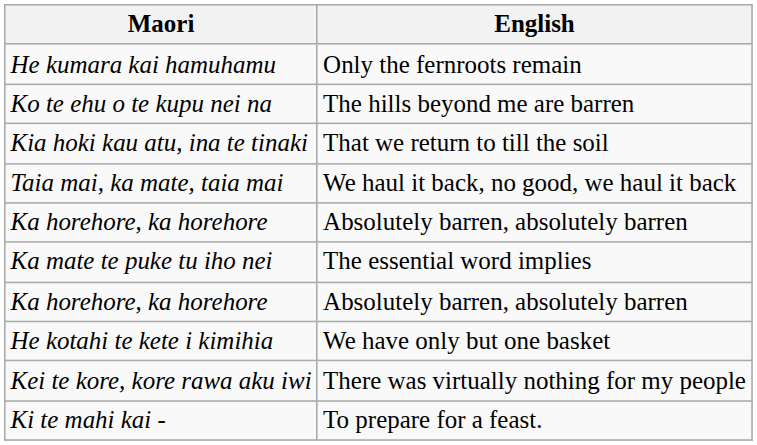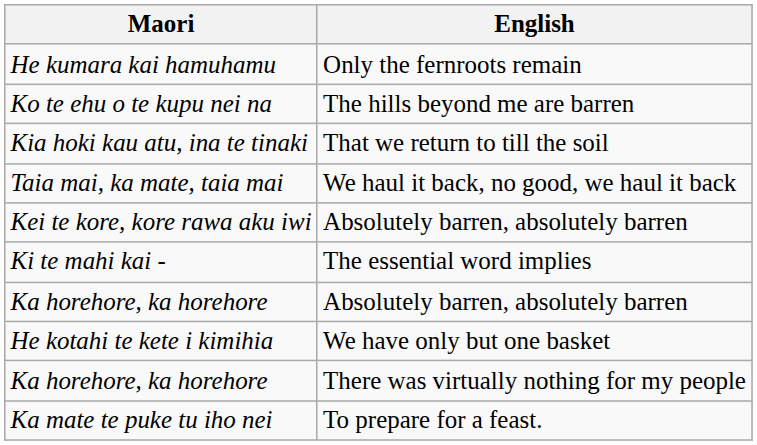(139, 222) Ka horehore, ka horehore -> (161, 222) Kei te kore, kore rawa aku iwi
(142, 261) Ka mate te puke tu iho nei -> (88, 261) Ki te mahi kai -
(161, 380) Kei te kore, kore rawa aku iwi -> (139, 380) Ka horehore, ka horehore
(88, 420) Ki te mahi kai - -> (142, 420) Ka mate te puke tu iho nei
